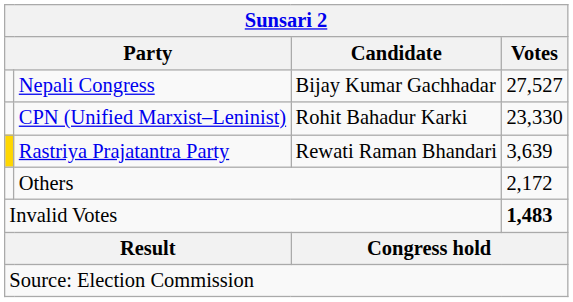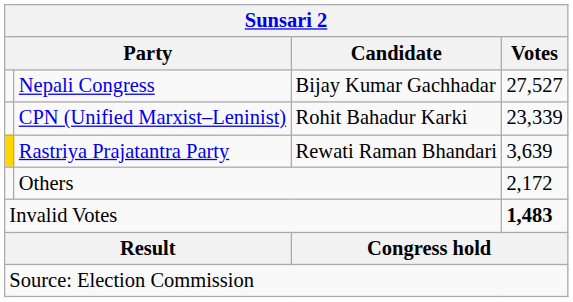(535, 118) 23,330 -> (535, 118) 23,339
